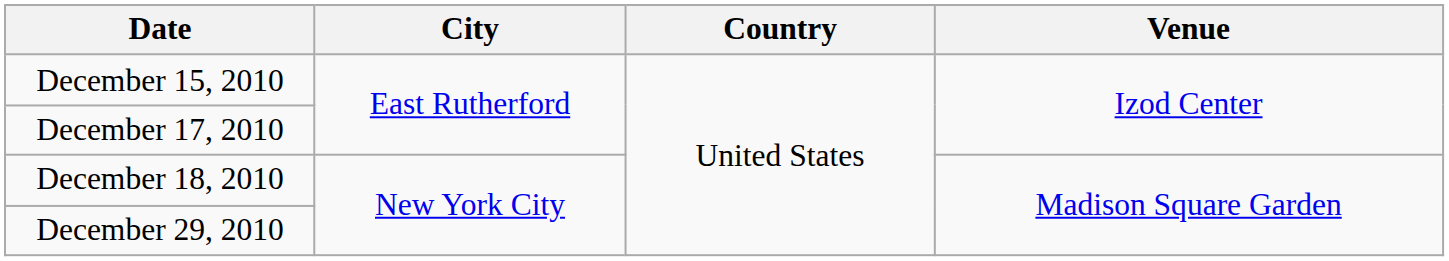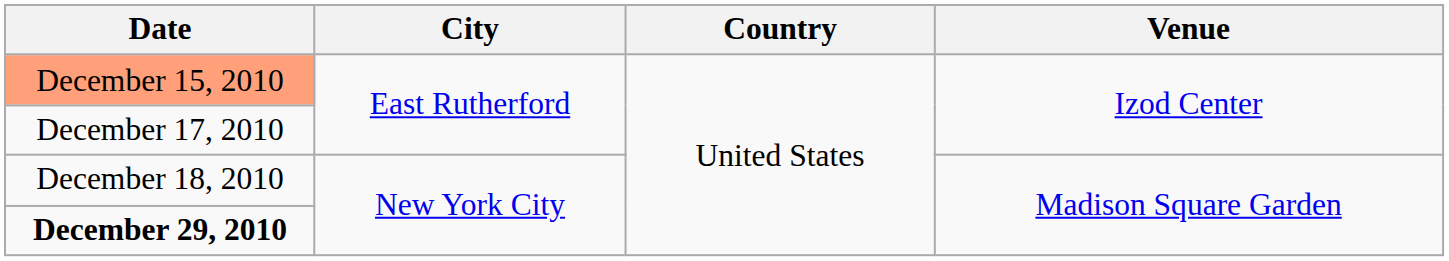(160, 79) no background -> (160, 79) lightsalmon background
(160, 229) normal -> (160, 229) bold
